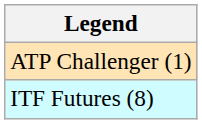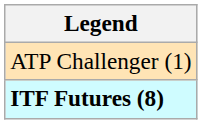(82, 98) normal -> (87, 98) bold
